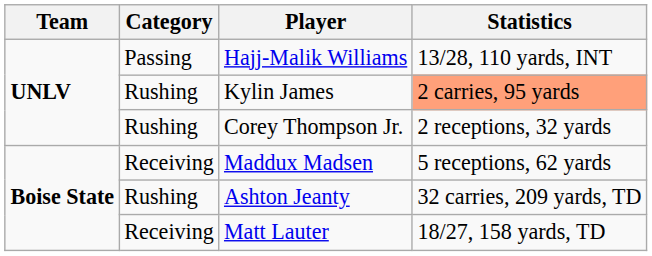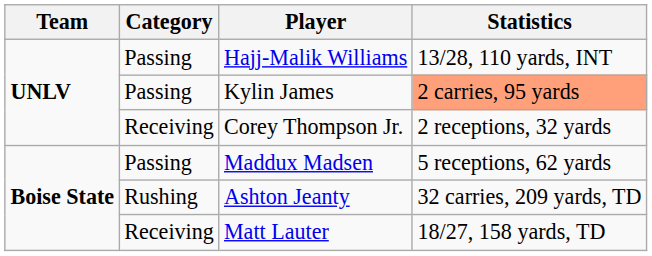(161, 92) Rushing -> (158, 92) Passing
(161, 127) Rushing -> (169, 127) Receiving
(169, 162) Receiving -> (158, 162) Passing
